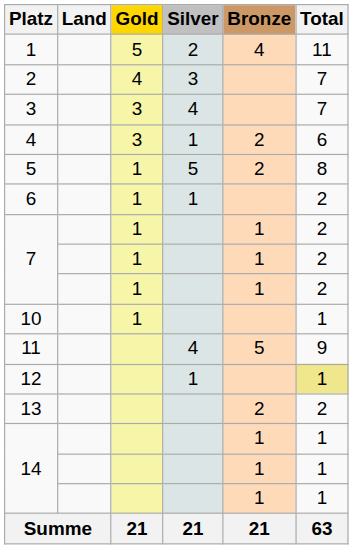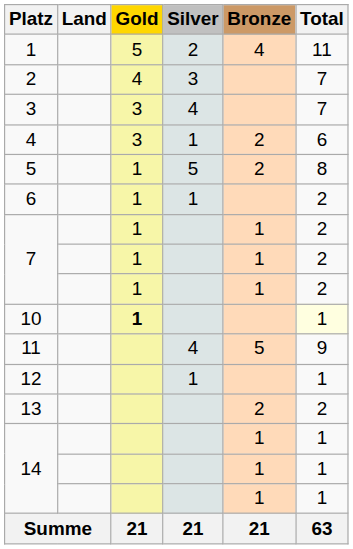(137, 318) normal -> (137, 318) bold
(322, 318) no background -> (322, 318) lightyellow background
(322, 378) khaki background -> (322, 378) no background
